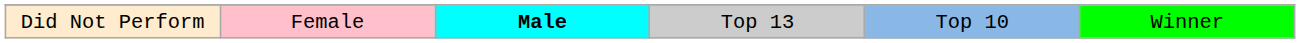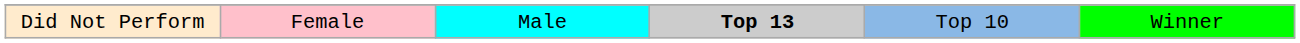(542, 21) bold -> (542, 21) normal
(757, 21) normal -> (757, 21) bold
